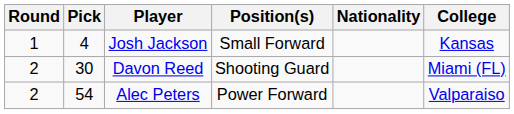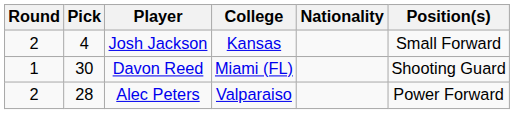columns swapped: (272, 17) <-> (467, 17)
(34, 43) 1 -> (34, 43) 2
(34, 69) 2 -> (34, 69) 1
(84, 95) 54 -> (84, 95) 28
